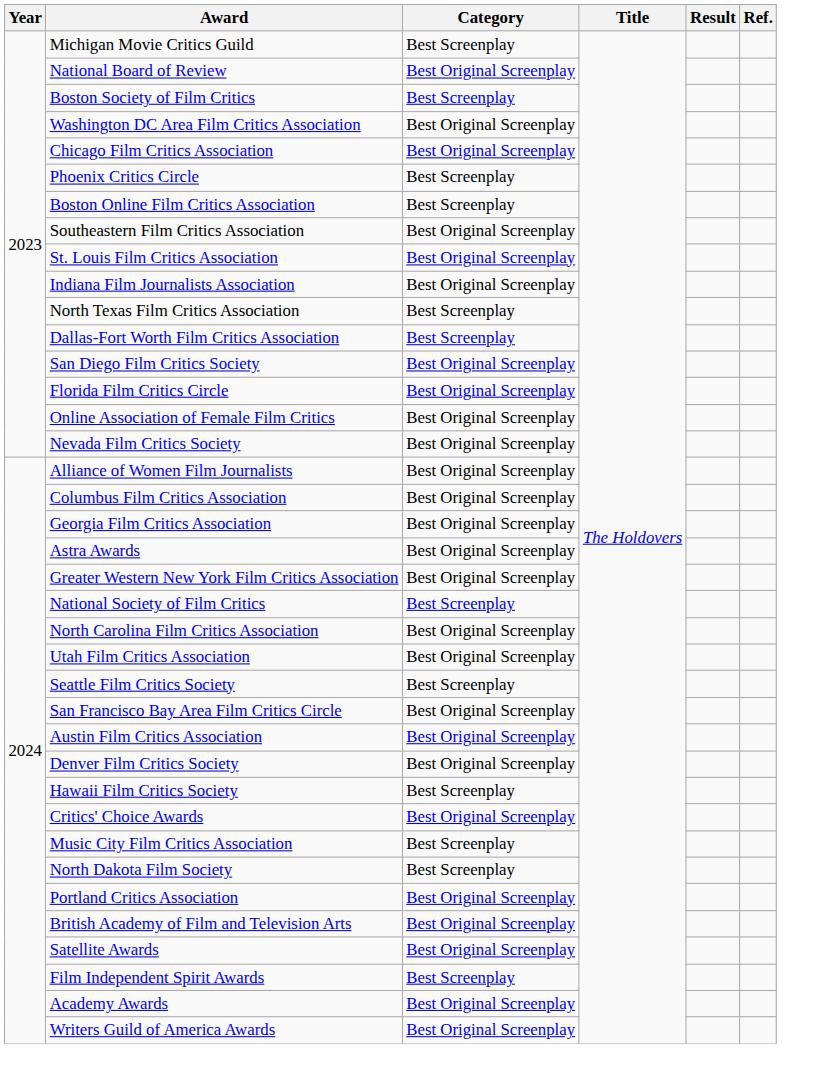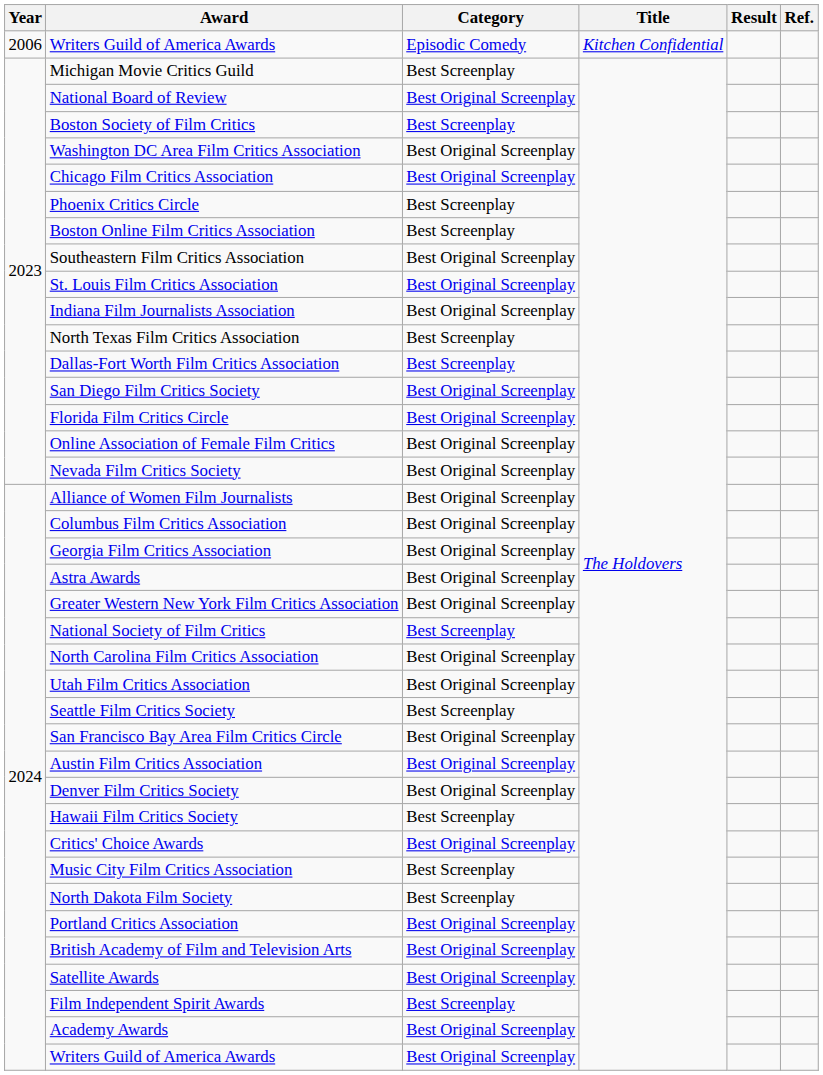+ row: (25, 44)
